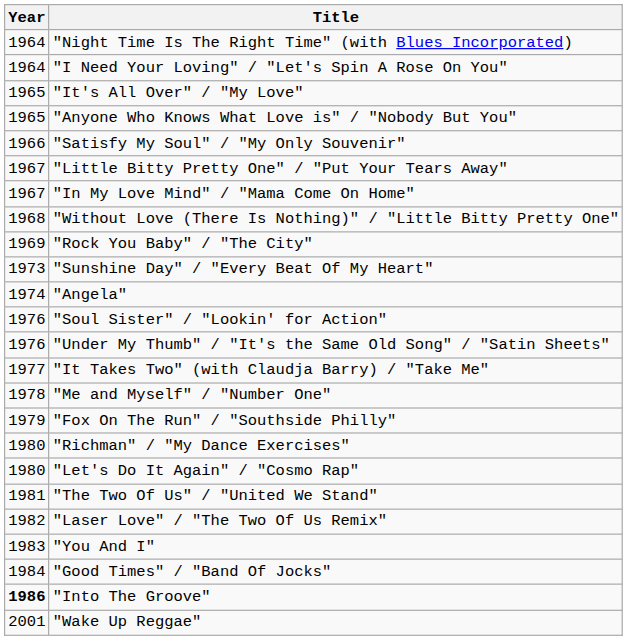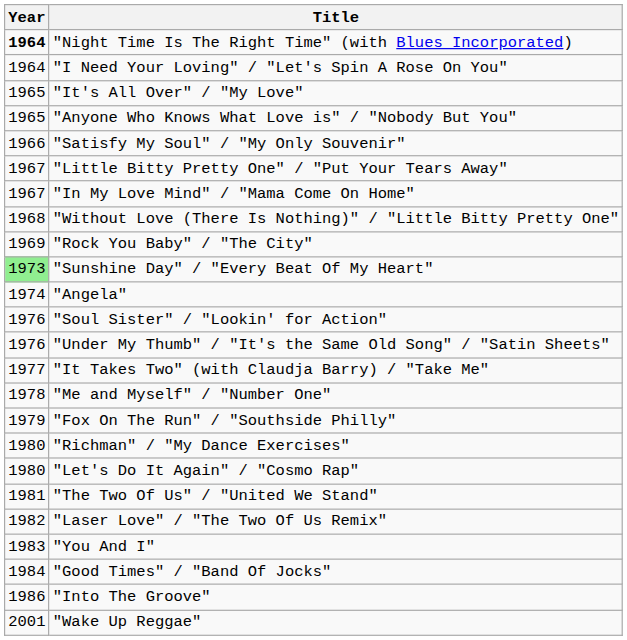(27, 42) normal -> (27, 42) bold
(27, 269) no background -> (27, 269) lightgreen background
(27, 597) bold -> (27, 597) normal
